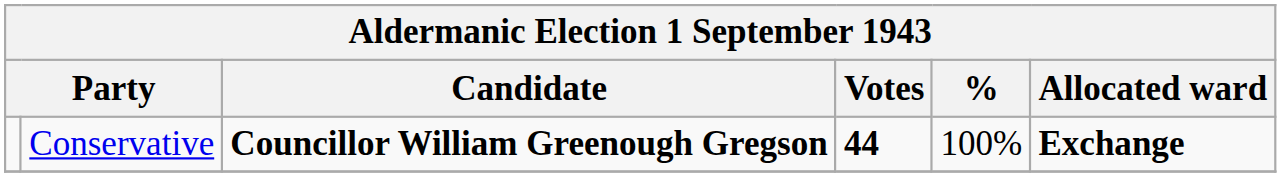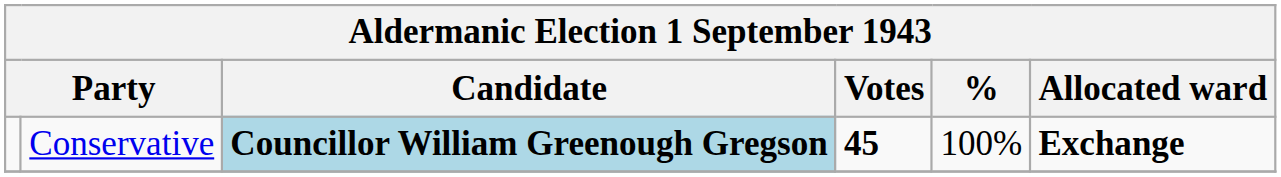(529, 143) no background -> (529, 143) lightblue background
(861, 143) 44 -> (861, 143) 45
